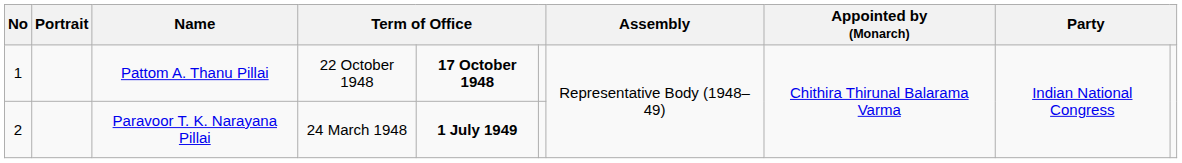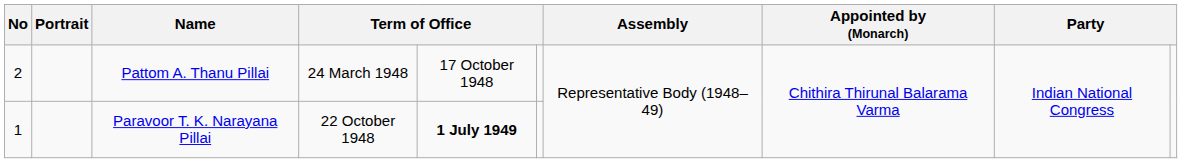(18, 73) 1 -> (18, 73) 2
(357, 73) 22 October 1948 -> (358, 73) 24 March 1948
(477, 73) bold -> (477, 73) normal
(18, 129) 2 -> (18, 129) 1
(357, 129) 24 March 1948 -> (358, 129) 22 October 1948
